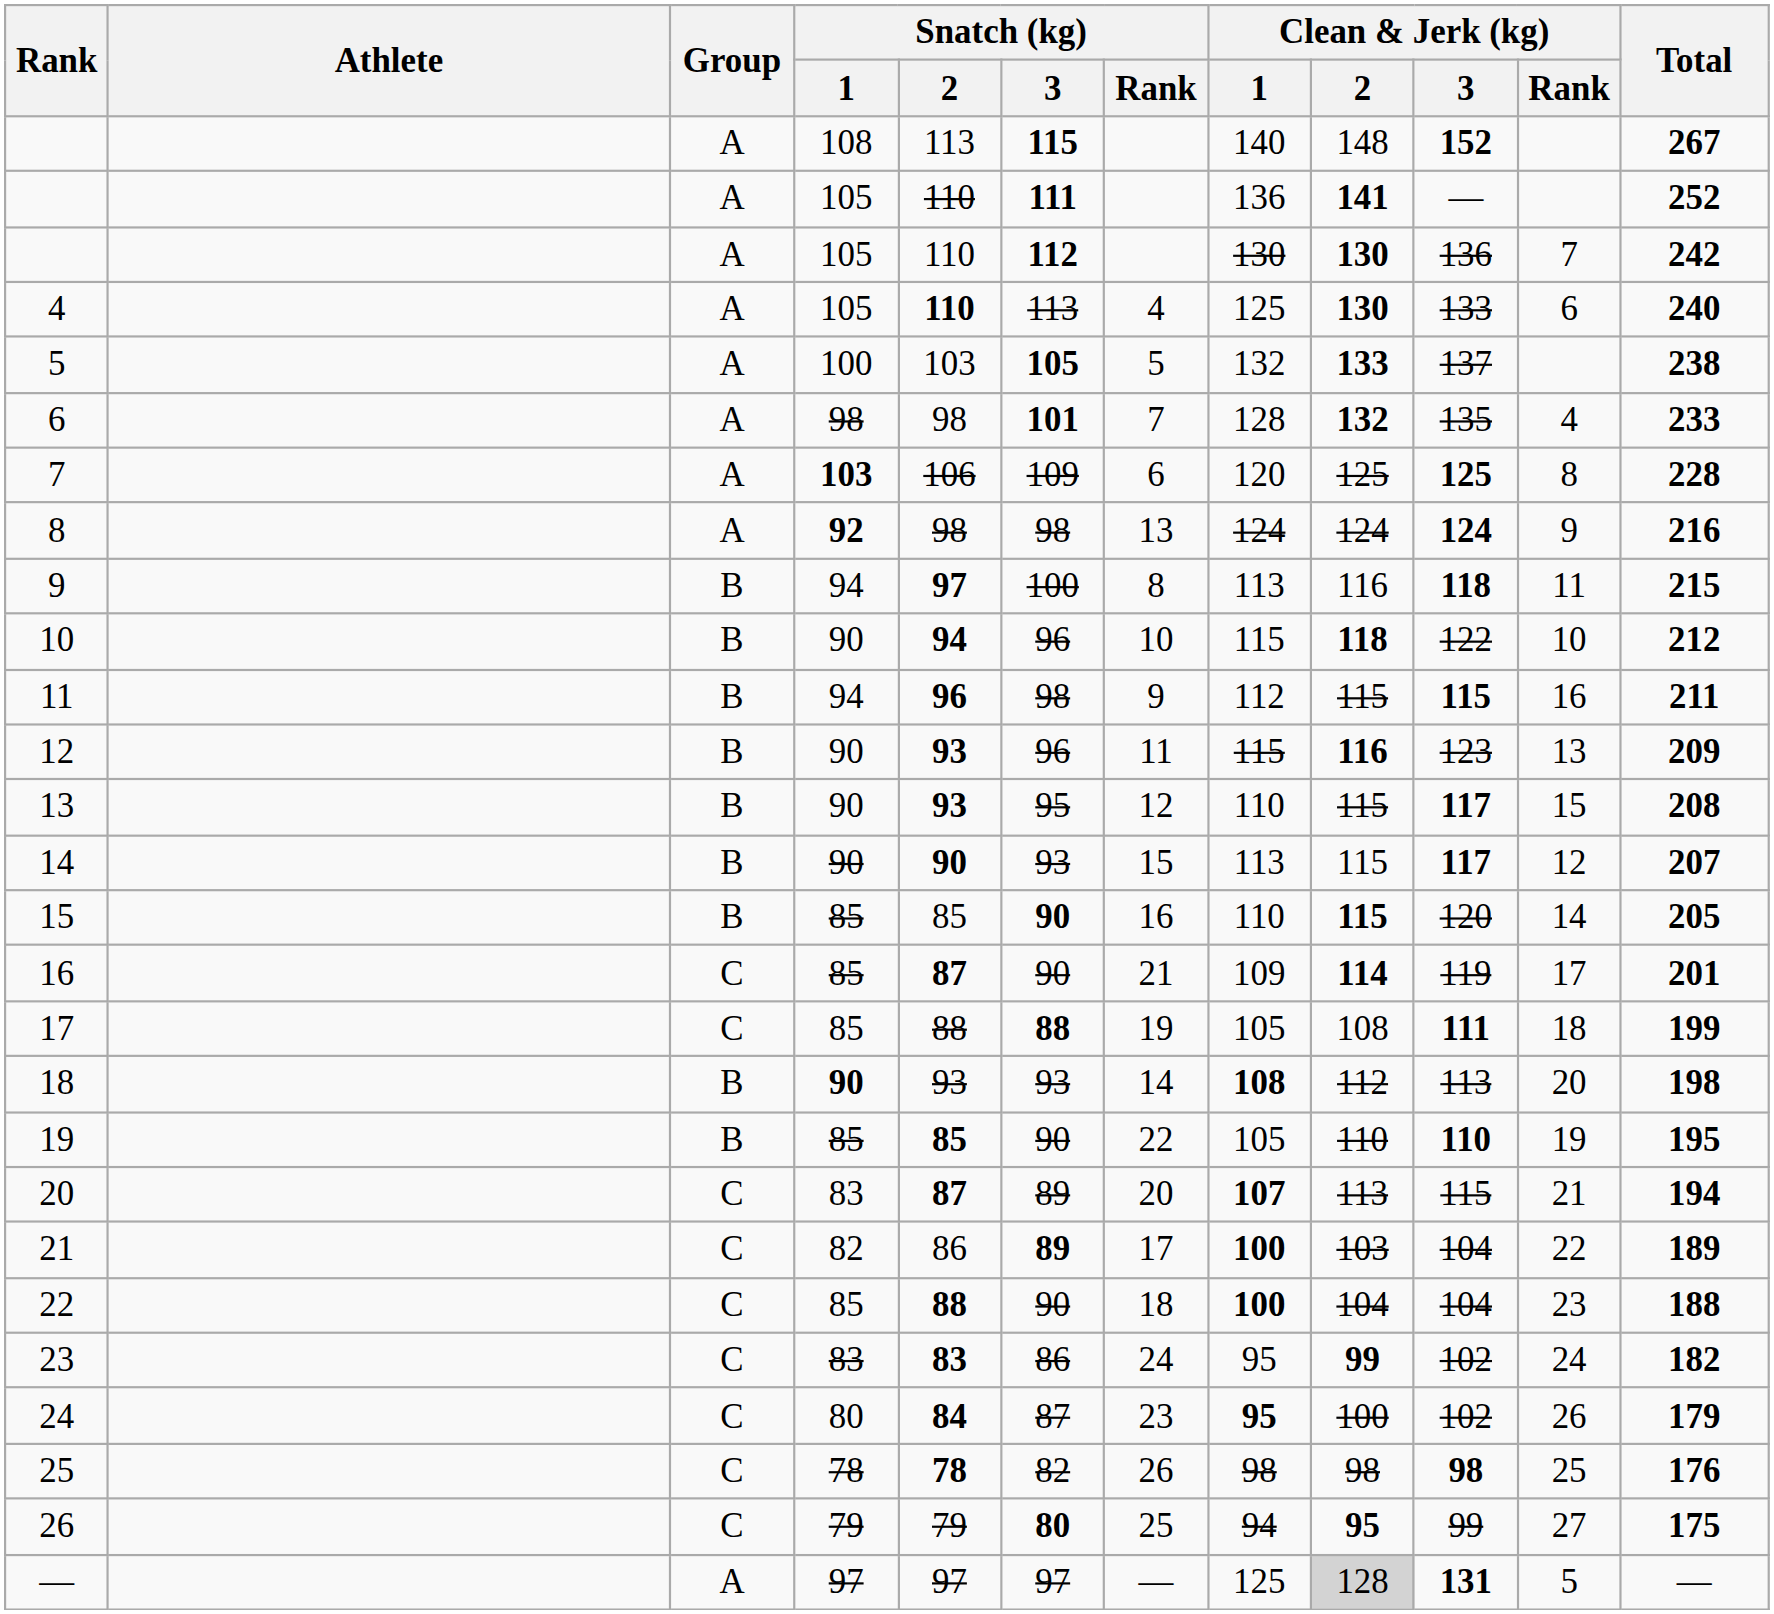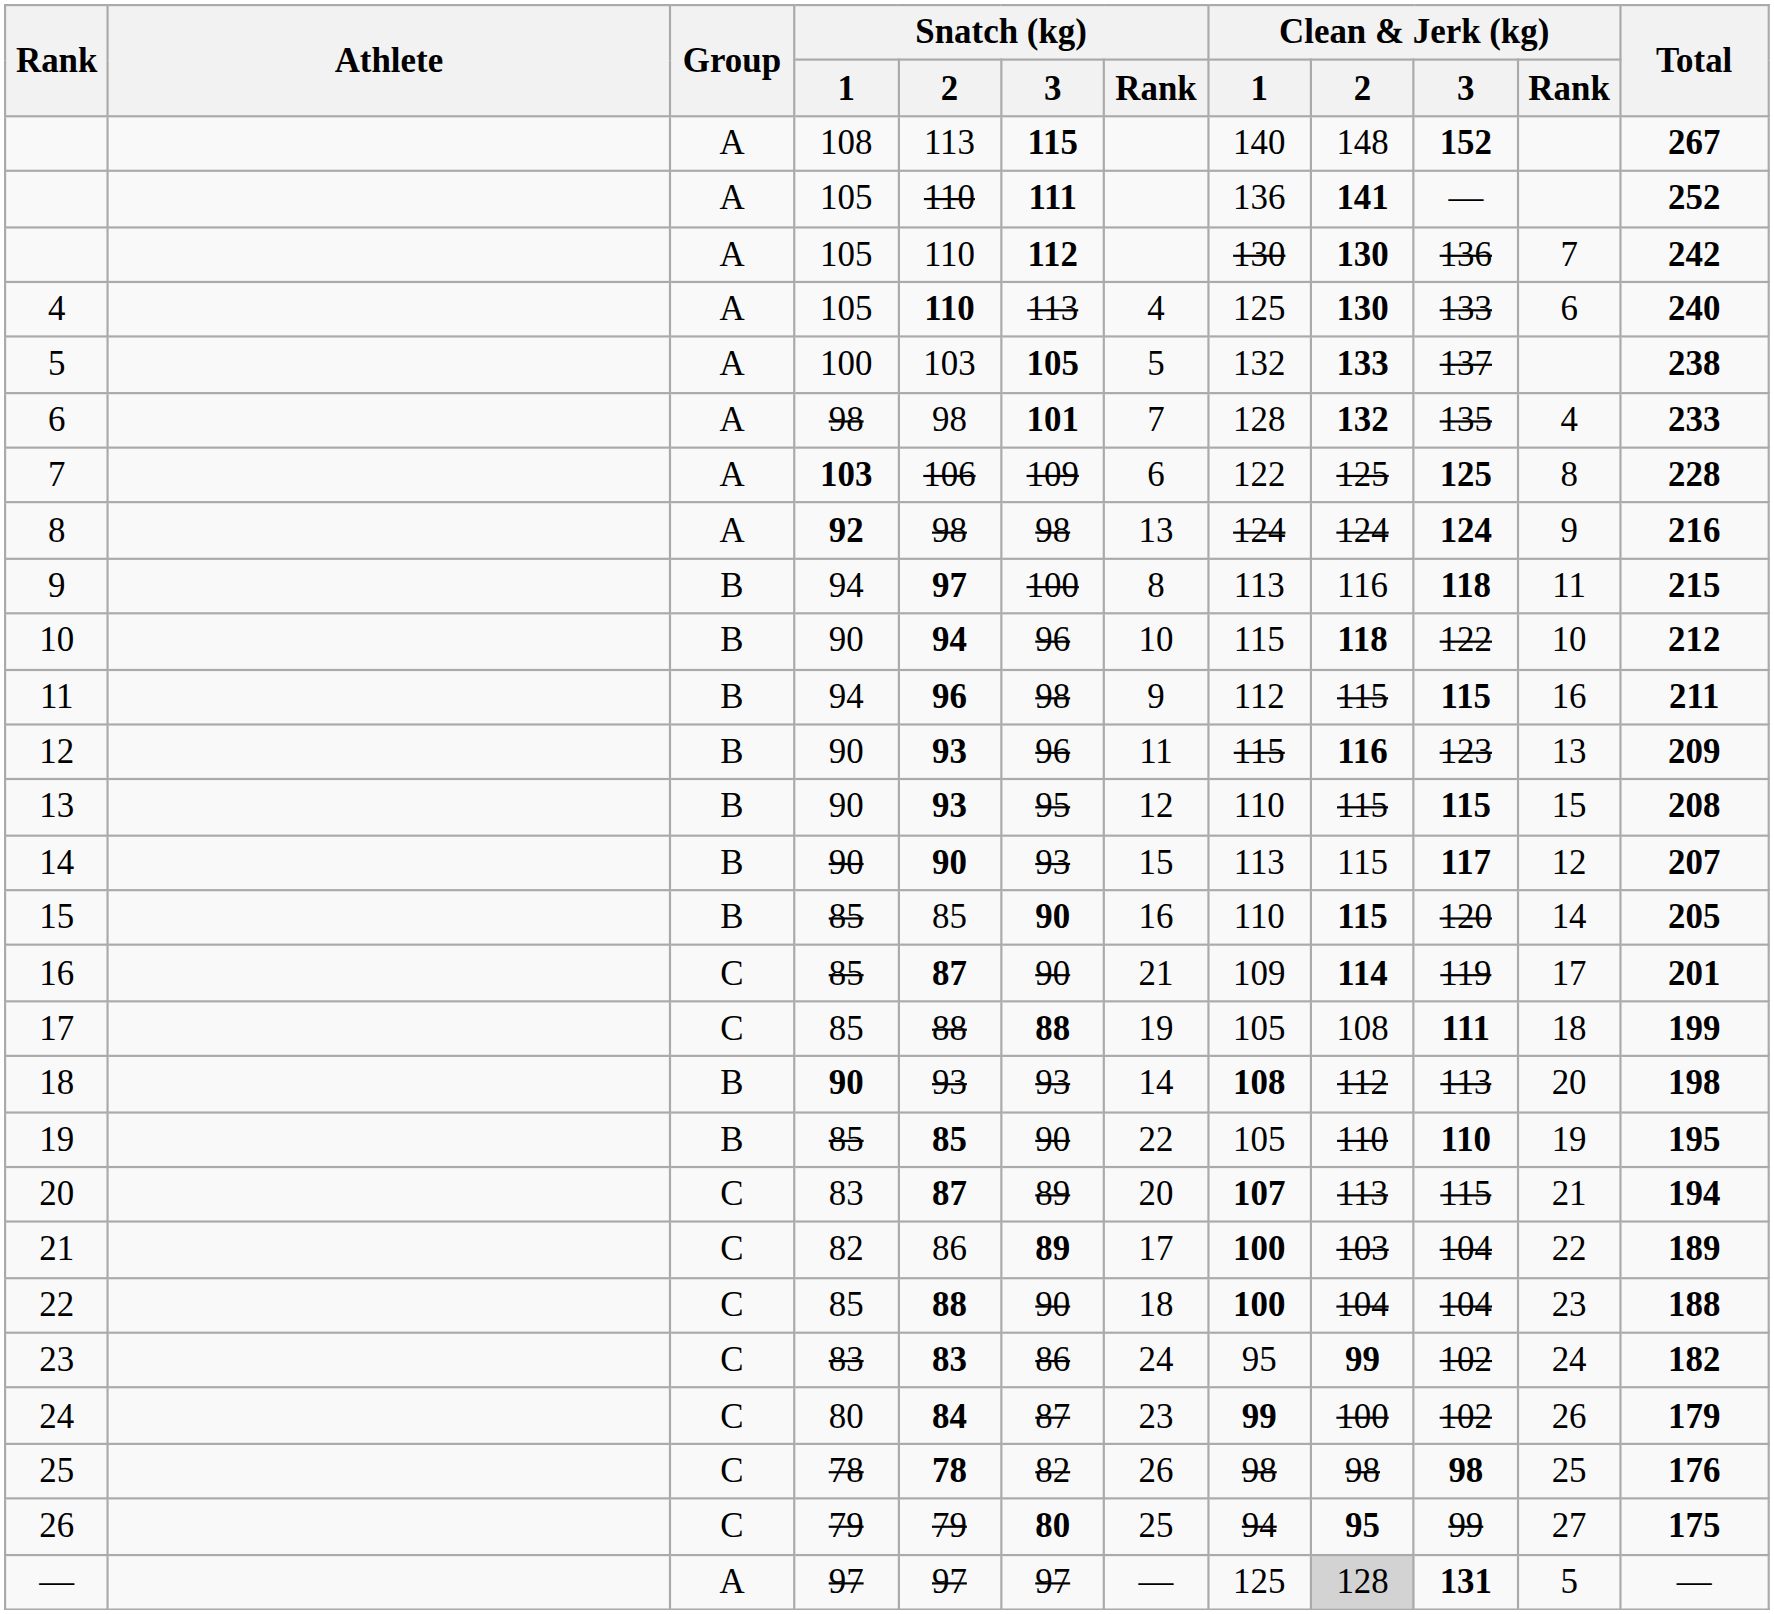(1259, 474) 120 -> (1259, 474) 122
(1466, 806) 117 -> (1466, 806) 115
(1259, 1415) 95 -> (1259, 1415) 99
